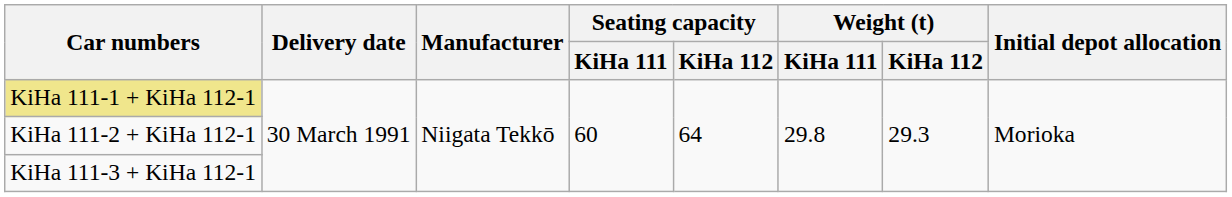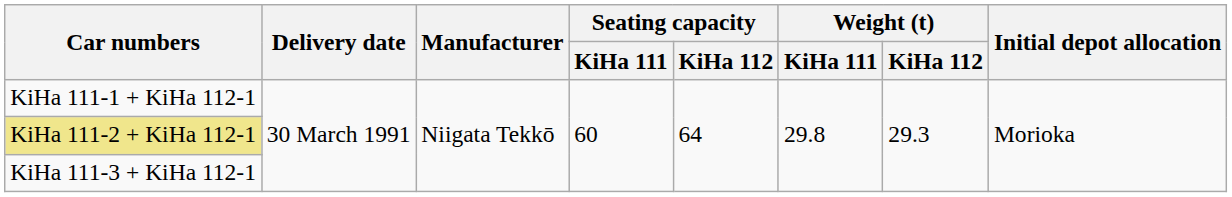(133, 97) khaki background -> (133, 97) no background
(133, 135) no background -> (133, 135) khaki background
